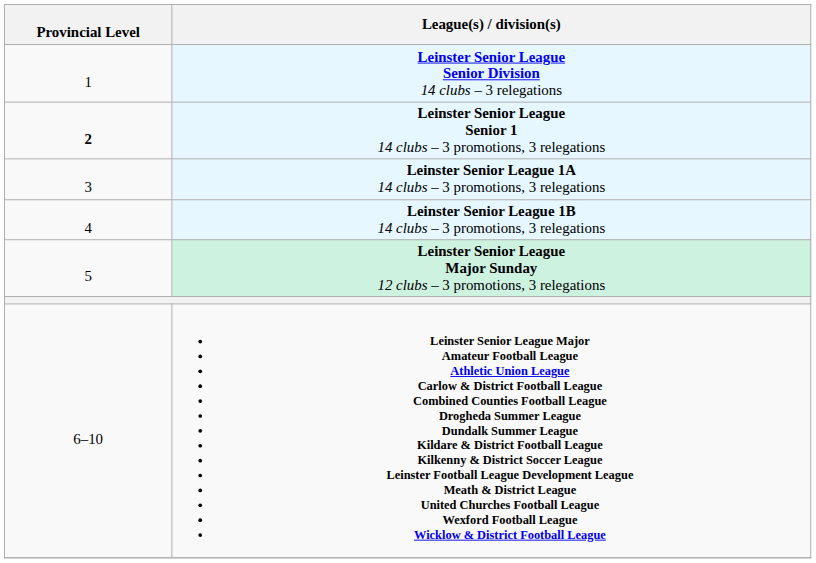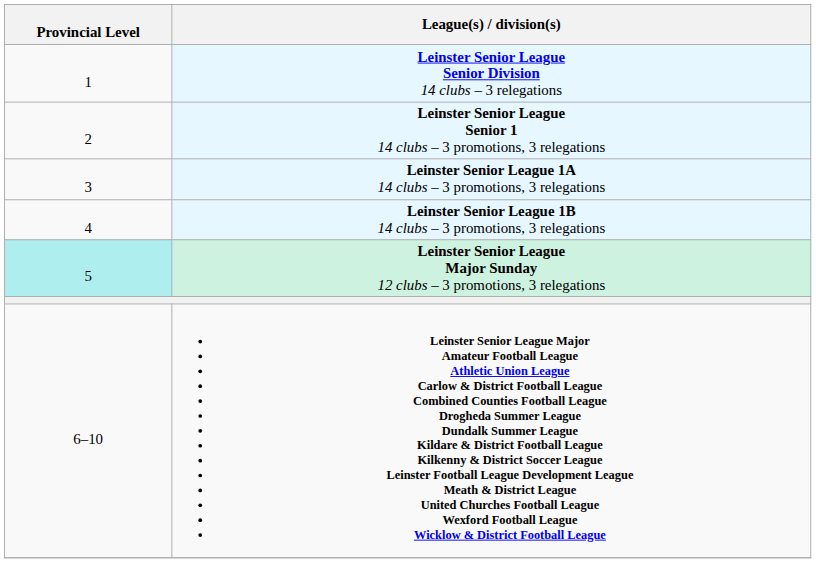(88, 138) bold -> (88, 138) normal
(88, 276) no background -> (88, 276) paleturquoise background
